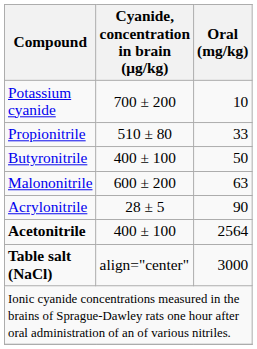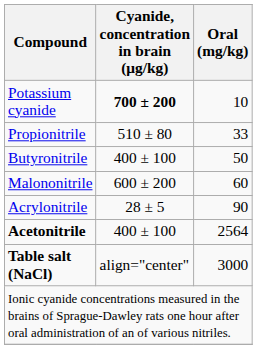(145, 101) normal -> (145, 101) bold
(241, 183) 63 -> (241, 183) 60
